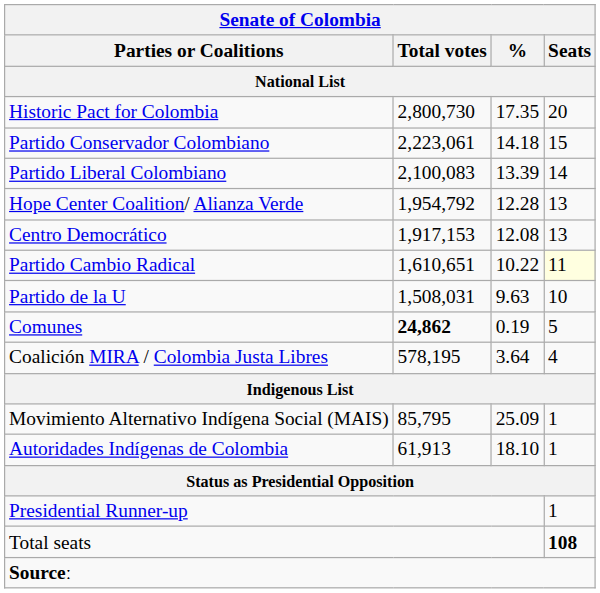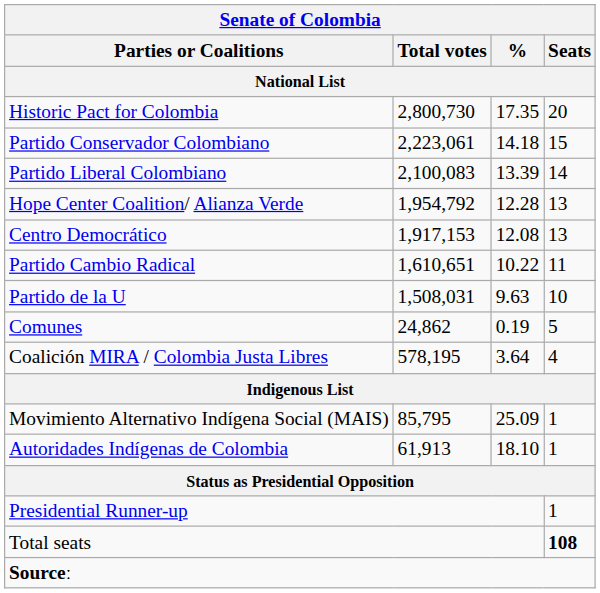(557, 265) lightyellow background -> (557, 265) no background
(424, 326) bold -> (424, 326) normal
